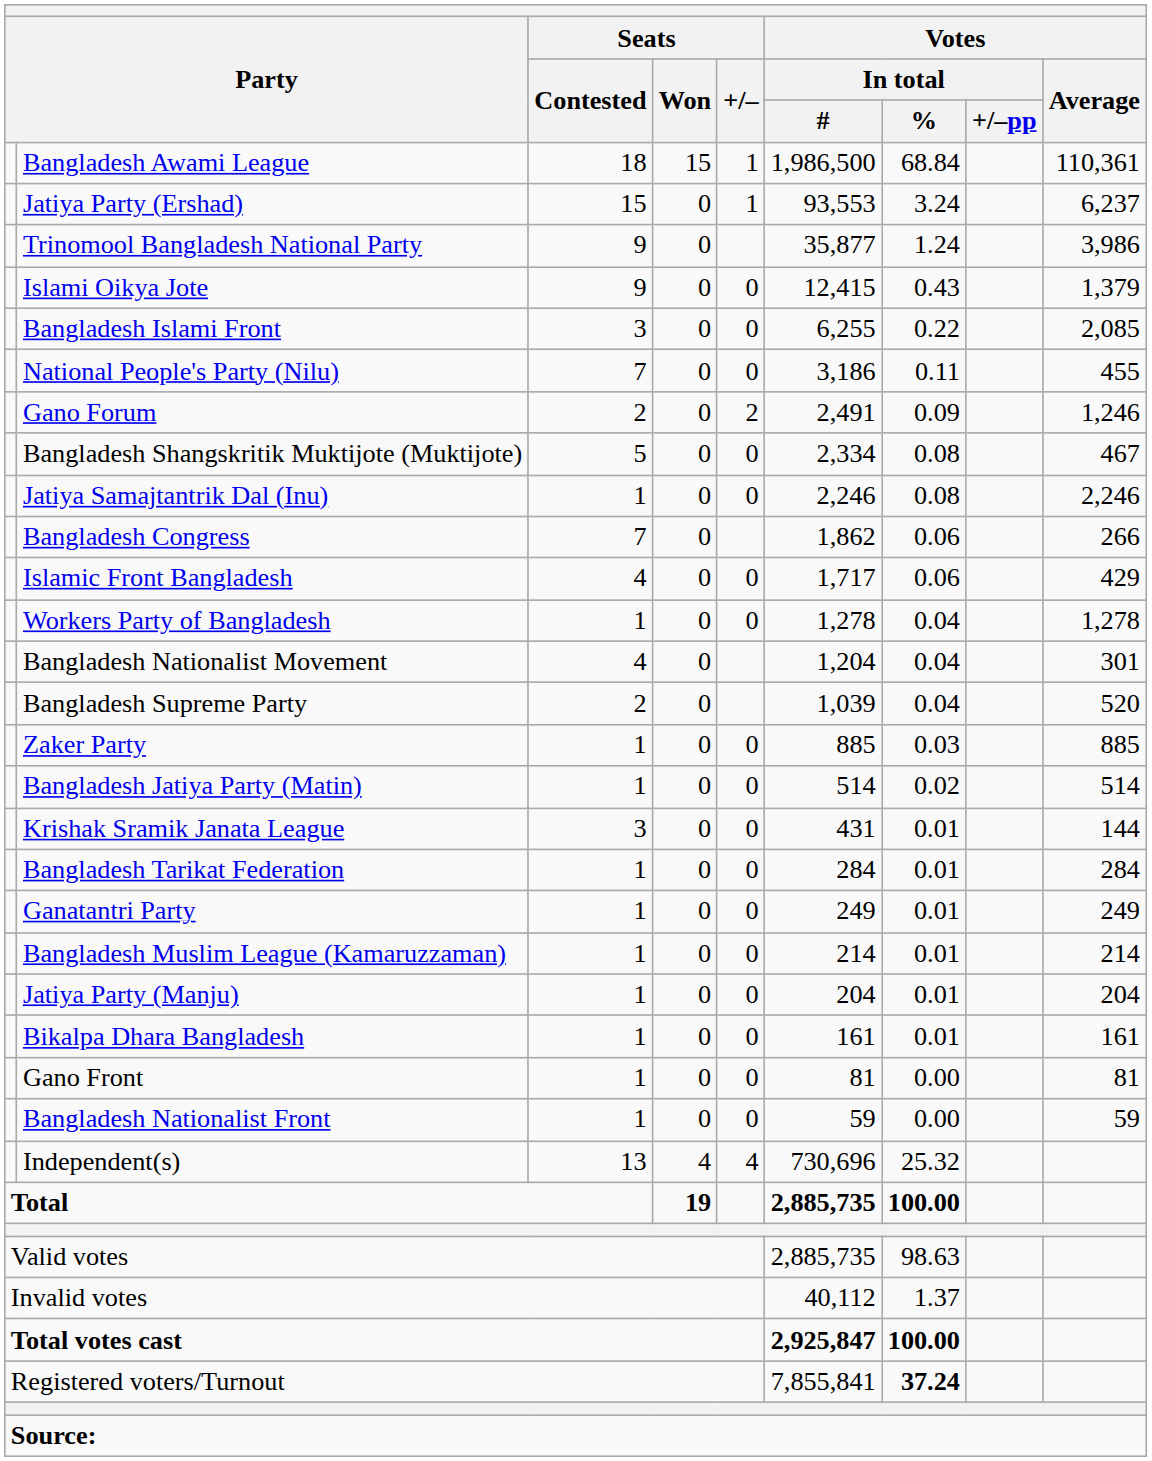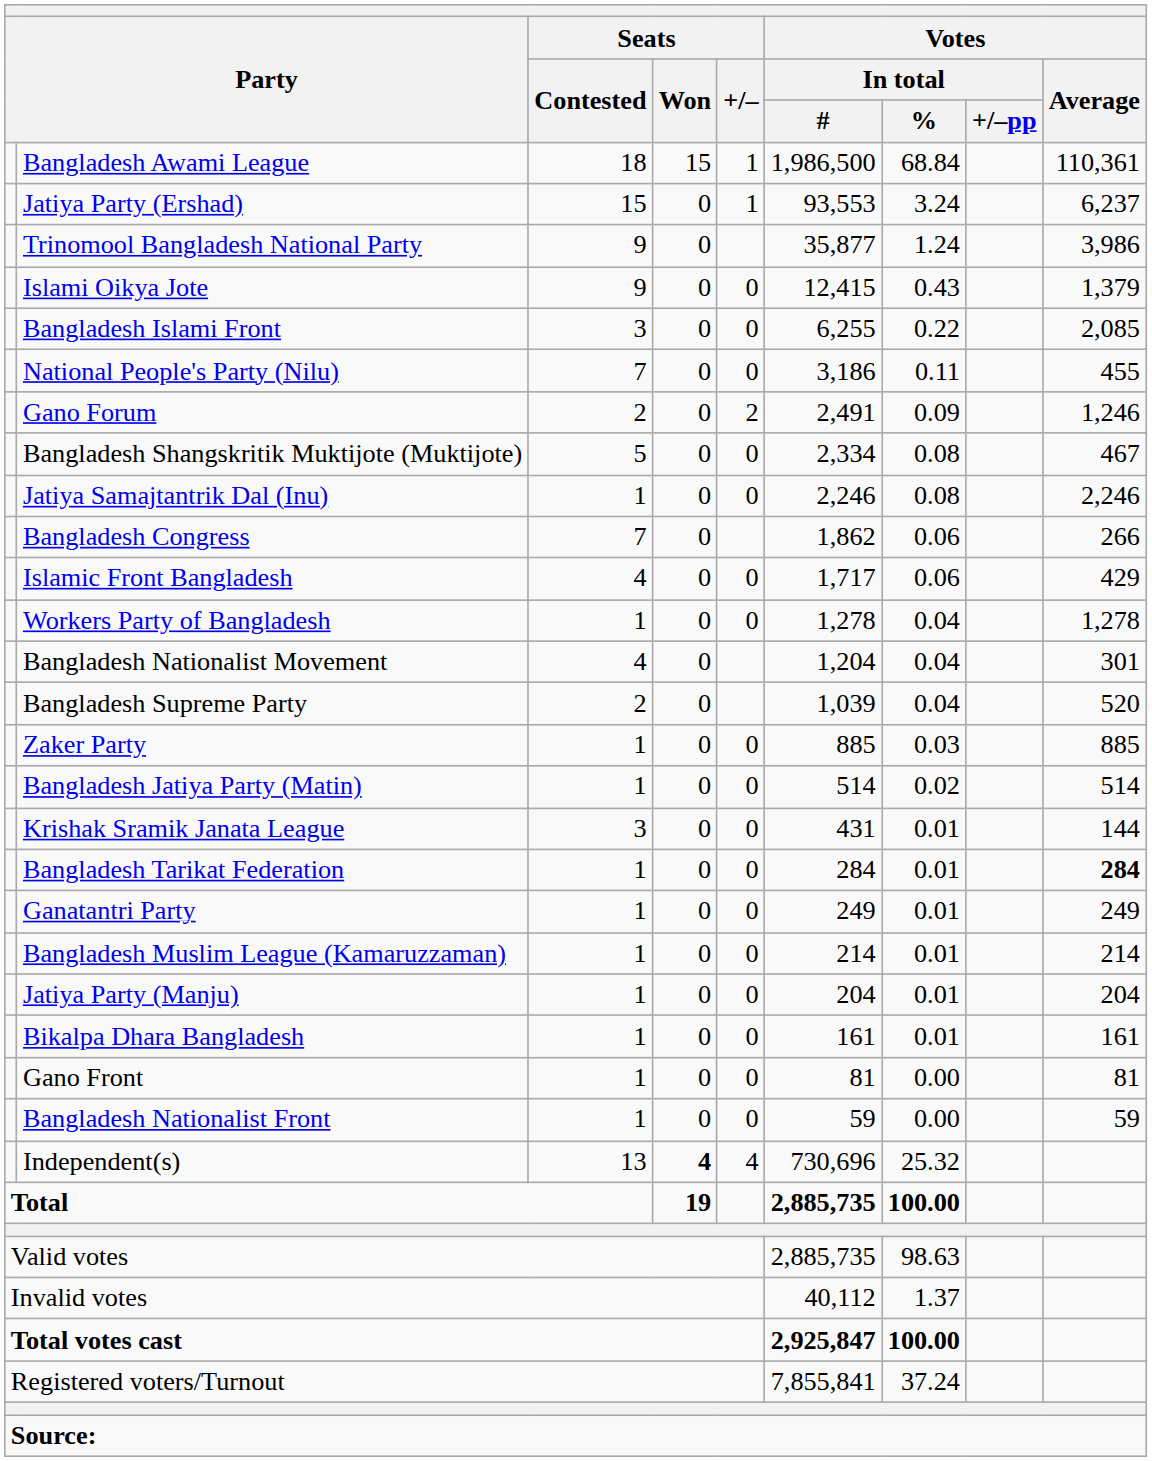(1120, 869) normal -> (1120, 869) bold
(705, 1161) normal -> (705, 1161) bold
(930, 1381) bold -> (930, 1381) normal
